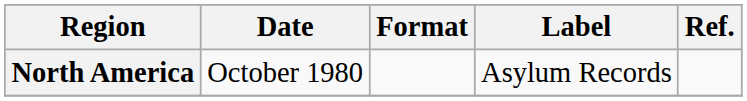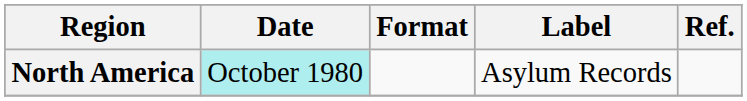(285, 72) no background -> (285, 72) paleturquoise background
